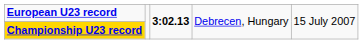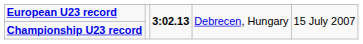(75, 30) gold background -> (75, 30) no background
